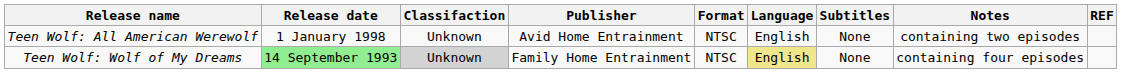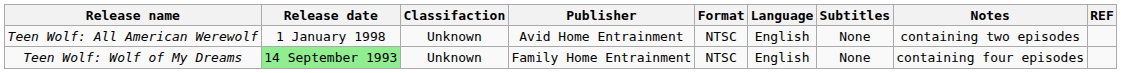(454, 57) lightgrey background -> (454, 57) no background
(782, 57) khaki background -> (782, 57) no background
